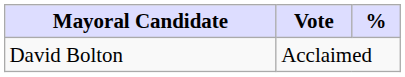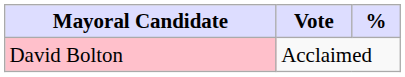(66, 54) no background -> (66, 54) pink background
